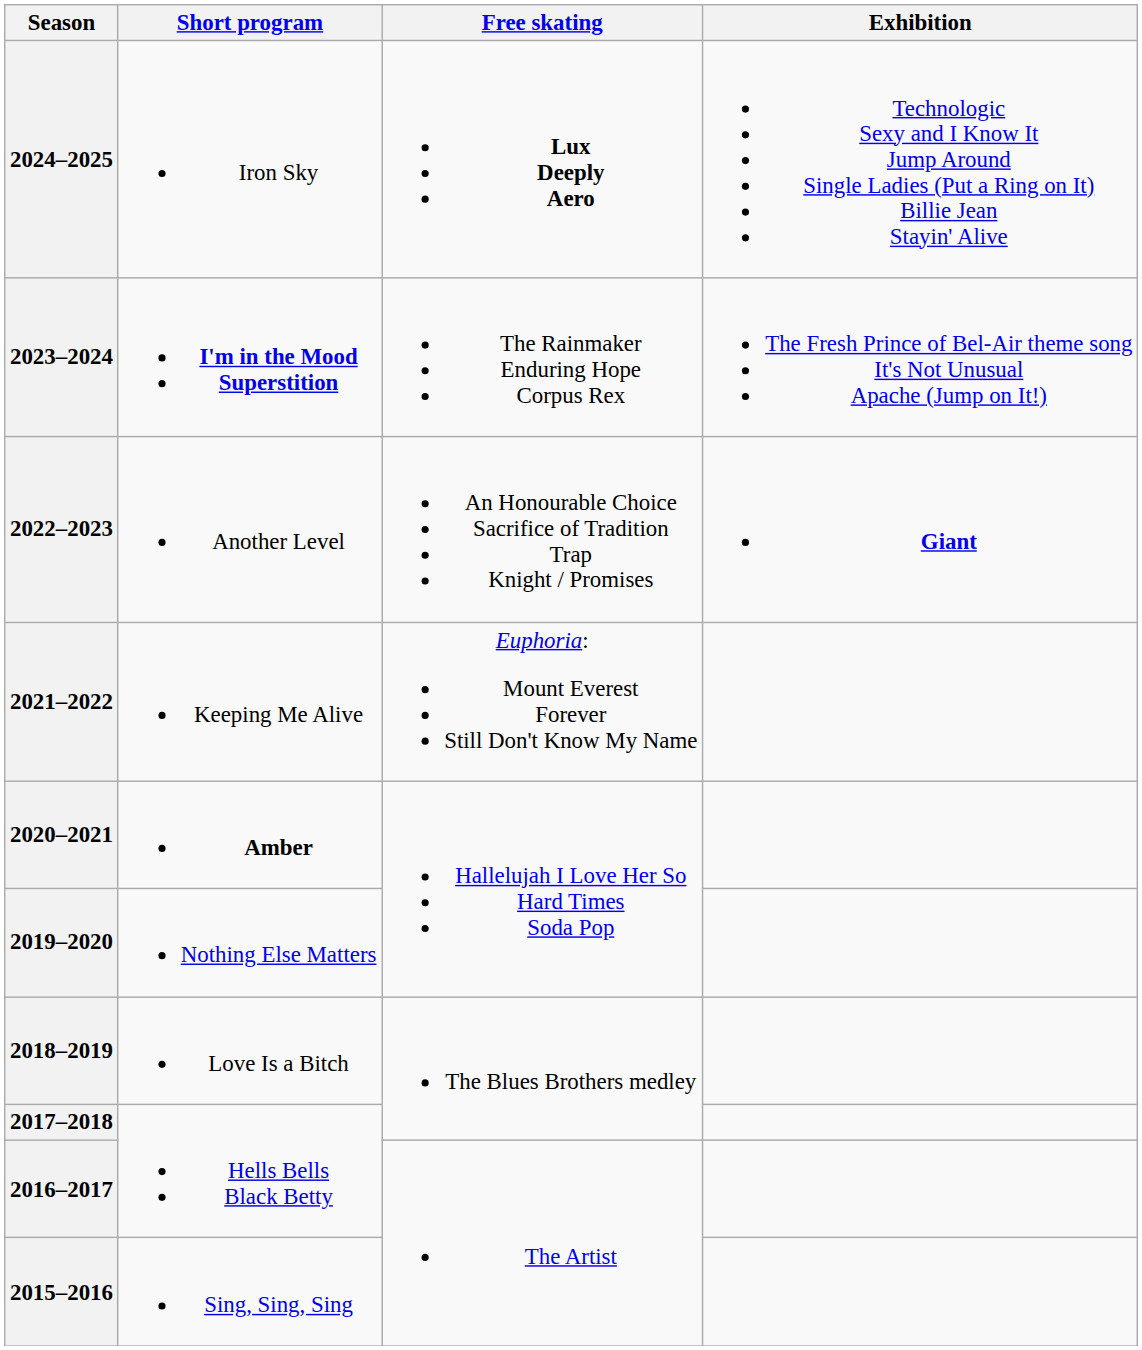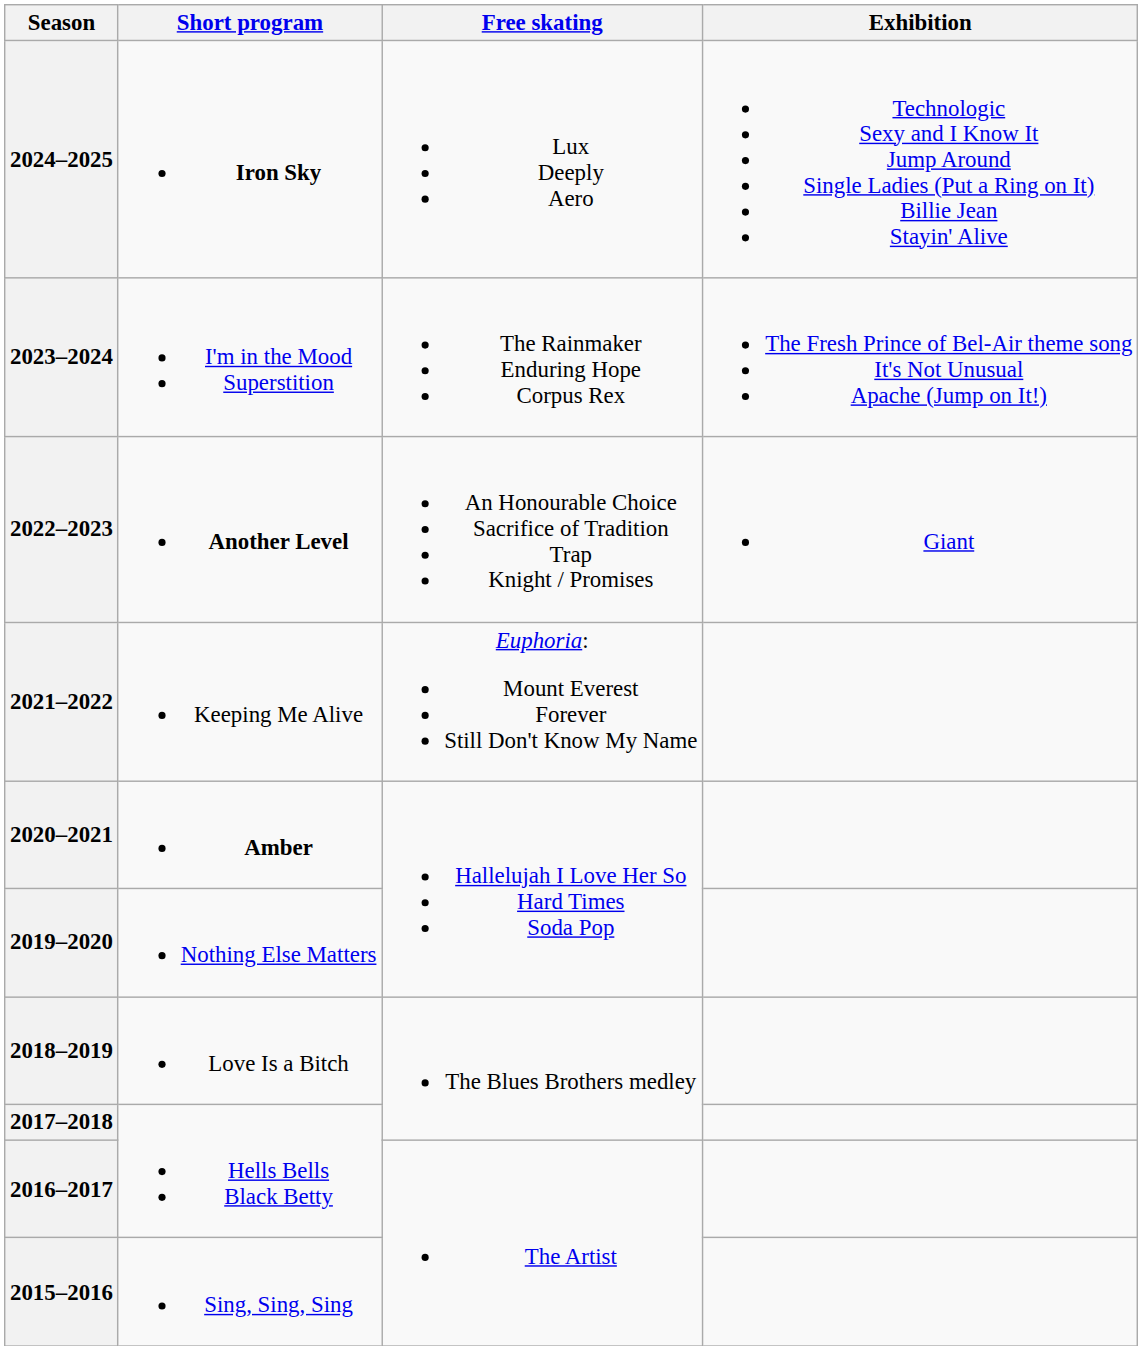(250, 172) normal -> (250, 172) bold
(542, 172) bold -> (542, 172) normal
(250, 370) bold -> (250, 370) normal
(250, 542) normal -> (250, 542) bold
(920, 542) bold -> (920, 542) normal
